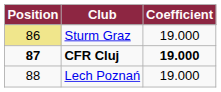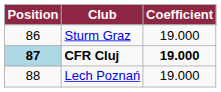(33, 35) khaki background -> (33, 35) no background
(33, 55) no background -> (33, 55) lightblue background
